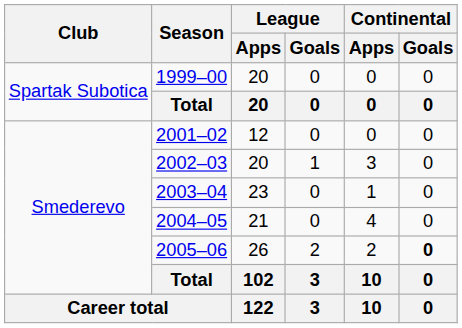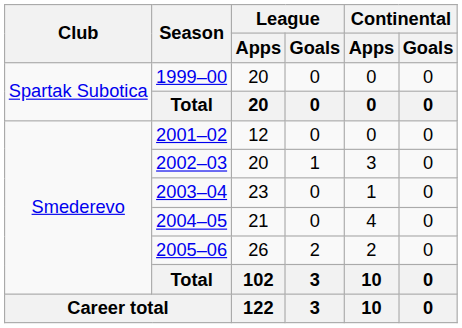(428, 250) bold -> (428, 250) normal
